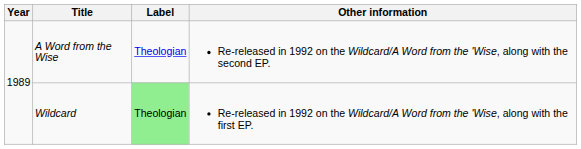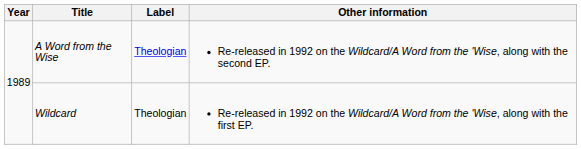(160, 113) lightgreen background -> (160, 113) no background
